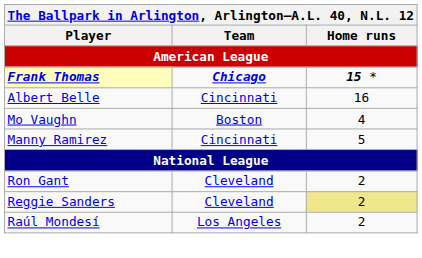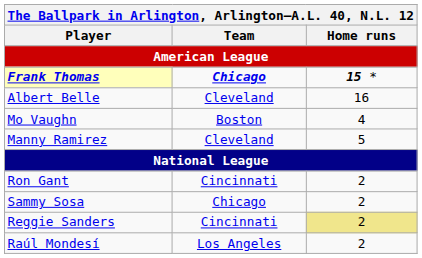(239, 98) Cincinnati -> (239, 98) Cleveland
(239, 139) Cincinnati -> (239, 139) Cleveland
(239, 181) Cleveland -> (239, 181) Cincinnati
+ row: (46, 202)
(239, 202) Cleveland -> (239, 223) Cincinnati
